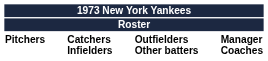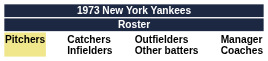(25, 39) no background -> (25, 39) khaki background
